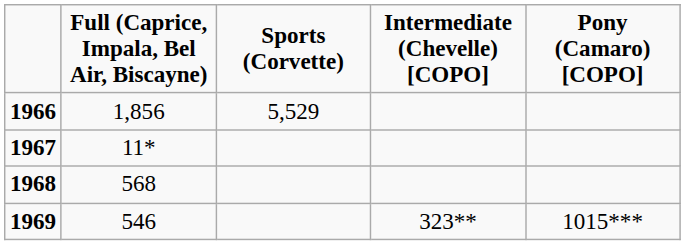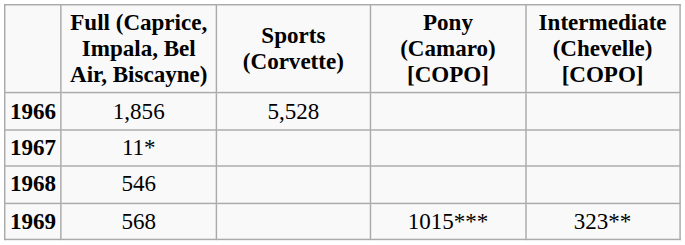columns swapped: (448, 48) <-> (603, 48)
(293, 111) 5,529 -> (293, 111) 5,528
(139, 184) 568 -> (139, 184) 546
(139, 220) 546 -> (139, 220) 568
